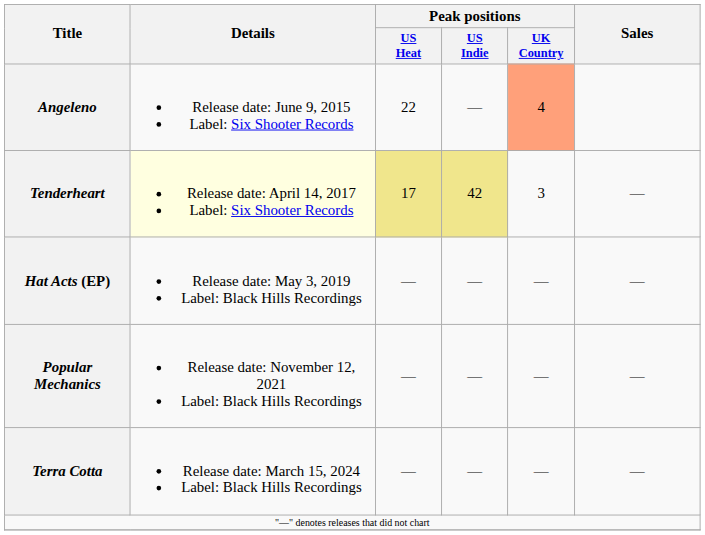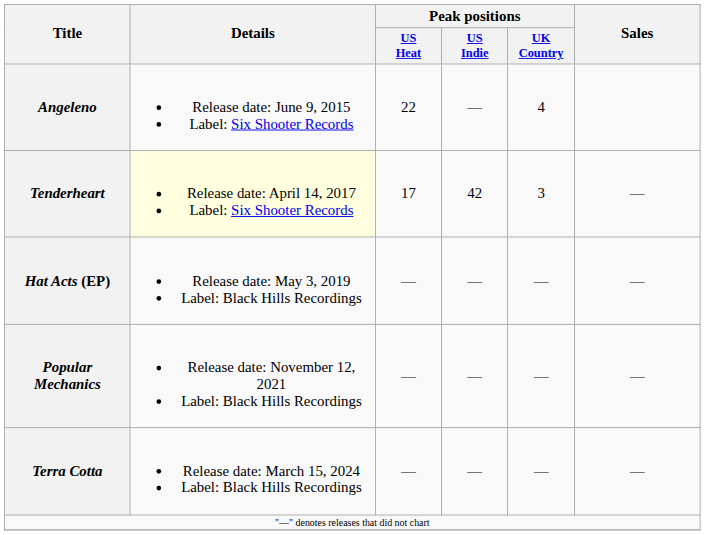(541, 107) lightsalmon background -> (541, 107) no background
(408, 193) khaki background -> (408, 193) no background
(475, 193) khaki background -> (475, 193) no background
